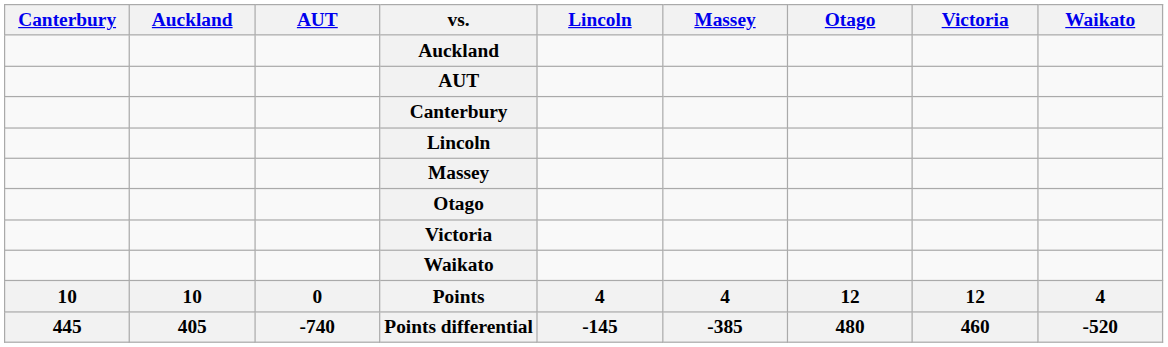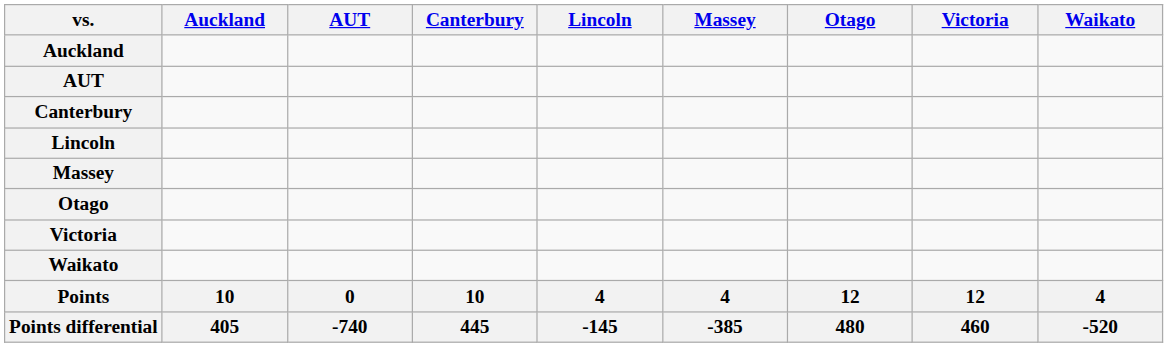columns swapped: (459, 19) <-> (67, 19)
